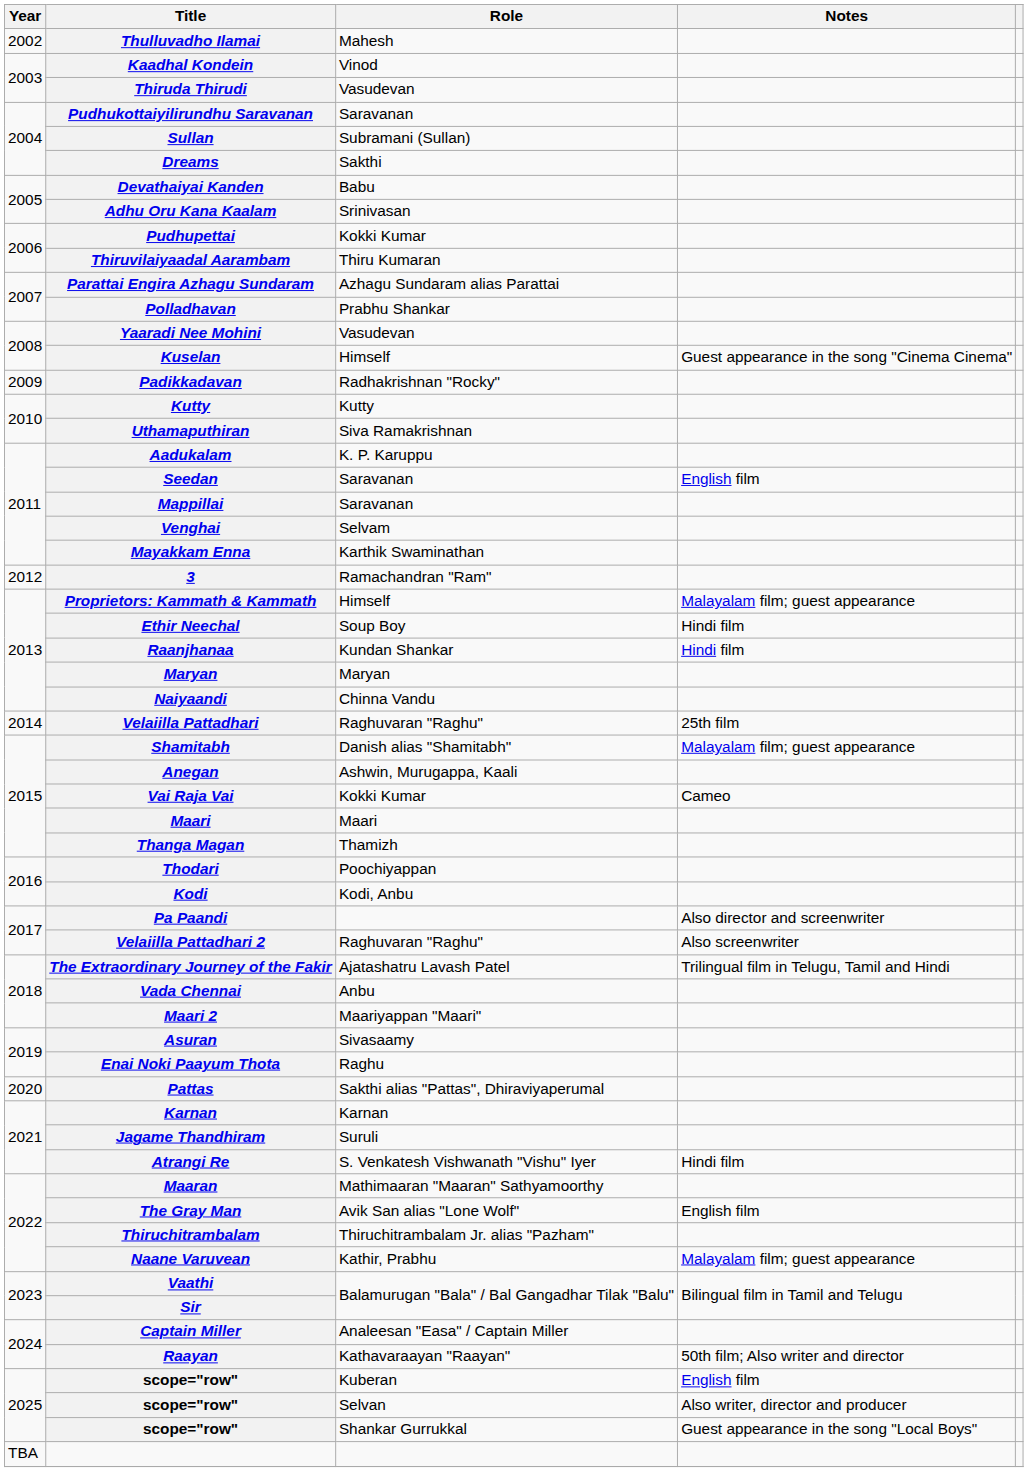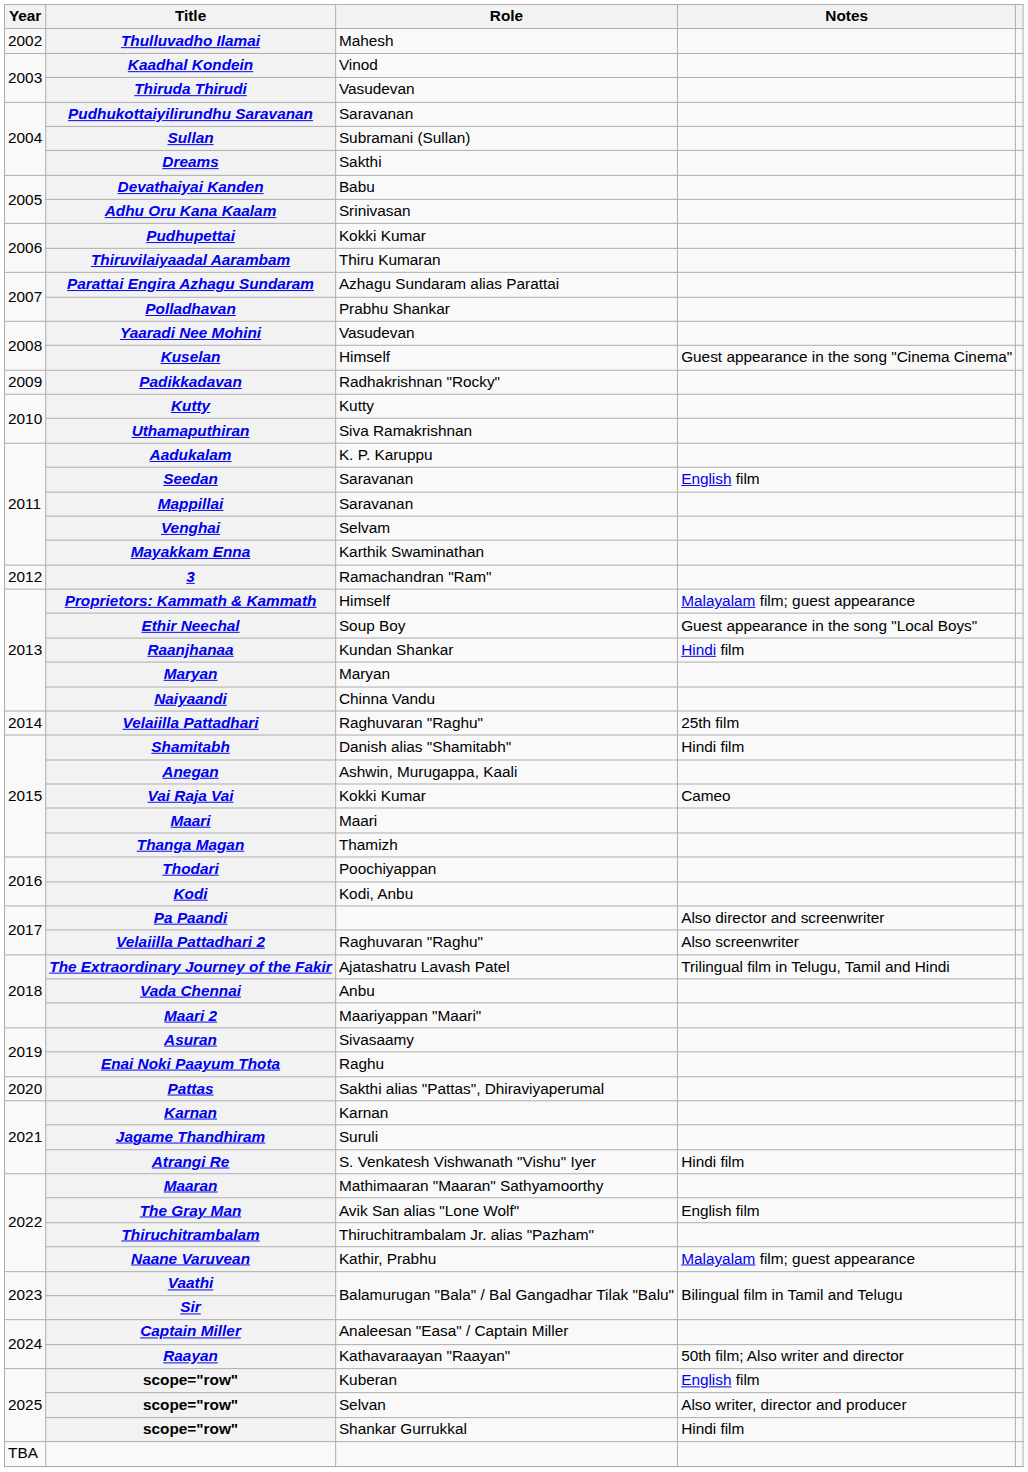(713, 625) Hindi film -> (829, 625) Guest appearance in the song "Local Boys"
(798, 747) Malayalam film; guest appearance -> (713, 747) Hindi film
(829, 1429) Guest appearance in the song "Local Boys" -> (713, 1429) Hindi film
